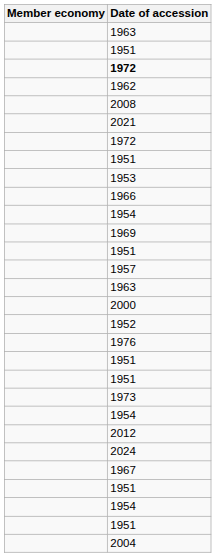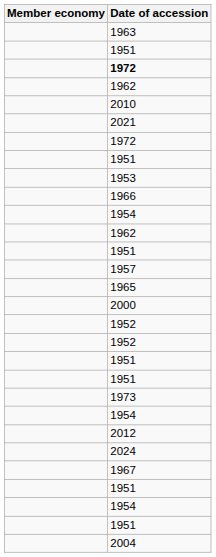(123, 104) 2008 -> (123, 104) 2010
(123, 232) 1969 -> (123, 232) 1962
(123, 287) 1963 -> (123, 287) 1965
(123, 342) 1976 -> (123, 342) 1952
